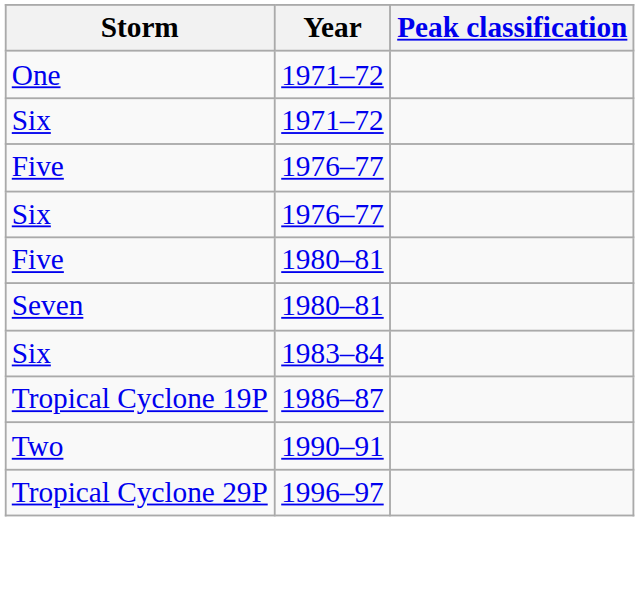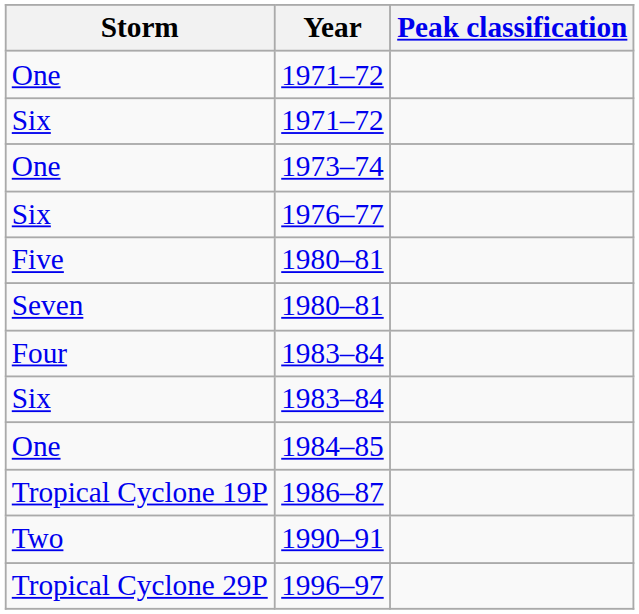+ row: (36, 167)
- row: (38, 167)
+ row: (39, 352)
+ row: (36, 445)
